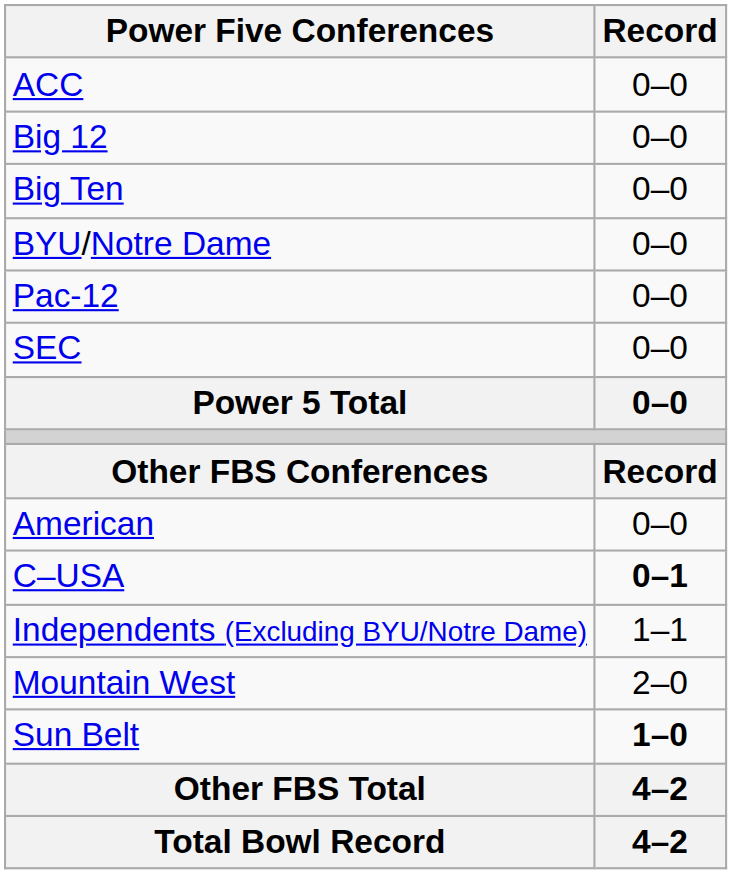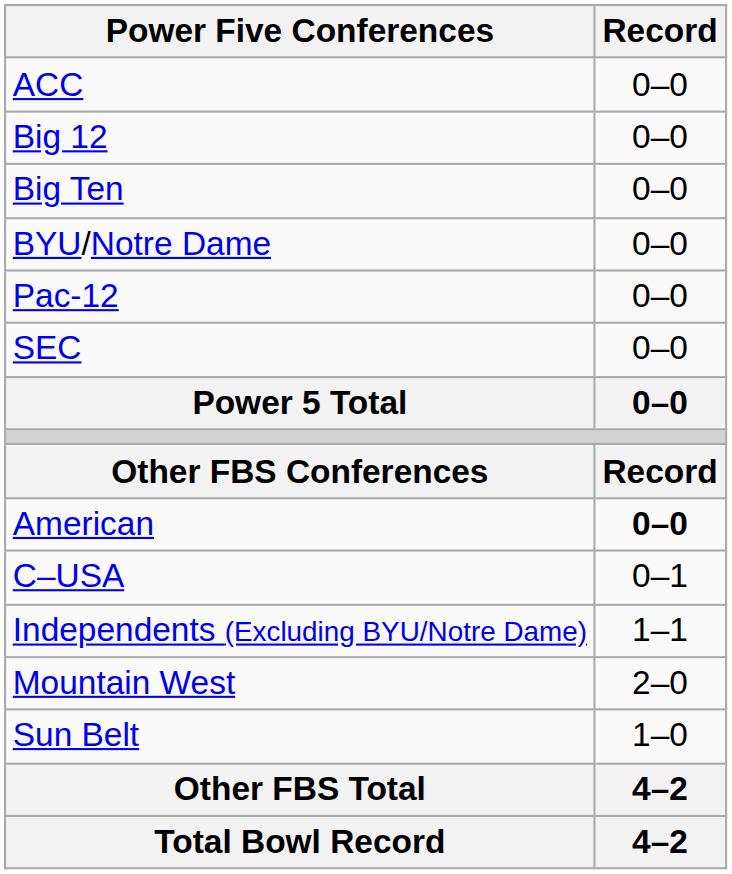(660, 523) normal -> (660, 523) bold
(660, 576) bold -> (660, 576) normal
(660, 735) bold -> (660, 735) normal
